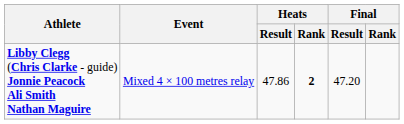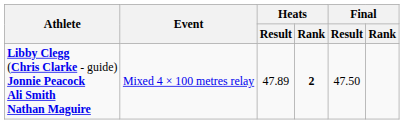(276, 81) 47.86 -> (276, 81) 47.89
(347, 81) 47.20 -> (347, 81) 47.50
